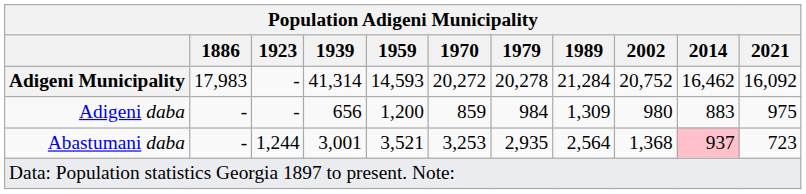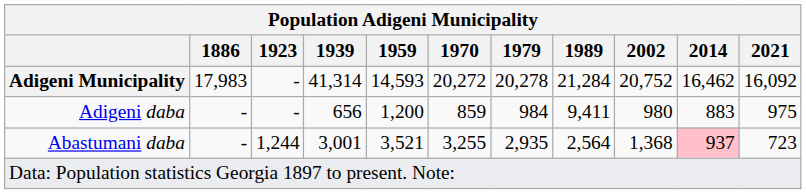(589, 111) 1,309 -> (589, 111) 9,411
(464, 142) 3,253 -> (464, 142) 3,255
